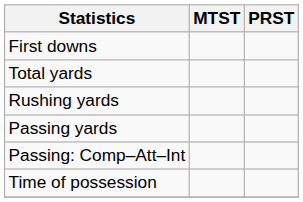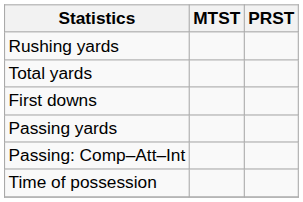rows swapped: (53, 45) <-> (64, 100)
